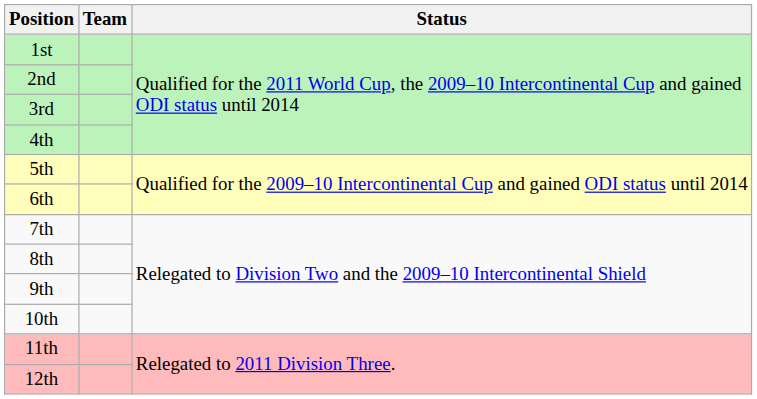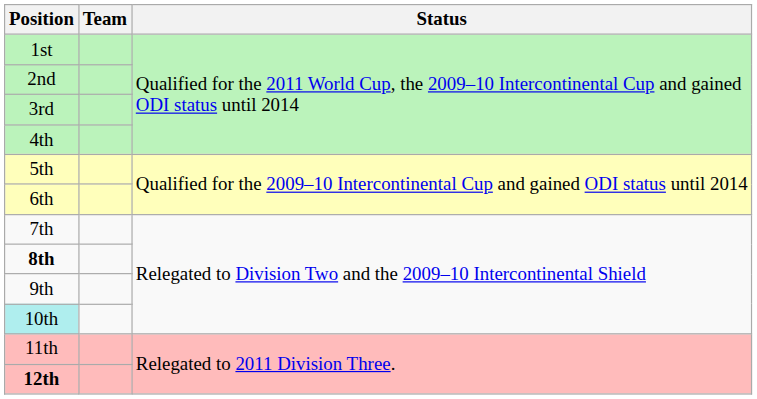(41, 259) normal -> (41, 259) bold
(41, 318) no background -> (41, 318) paleturquoise background
(41, 378) normal -> (41, 378) bold
